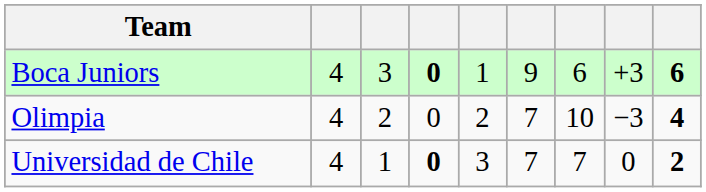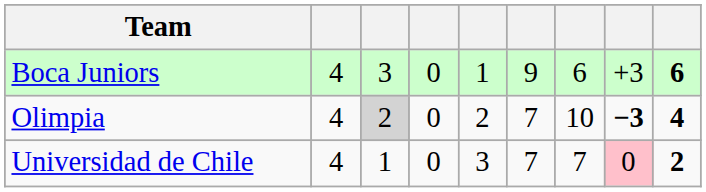(434, 72) bold -> (434, 72) normal
(385, 117) no background -> (385, 117) lightgrey background
(628, 117) normal -> (628, 117) bold
(434, 162) bold -> (434, 162) normal
(628, 162) no background -> (628, 162) pink background
